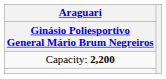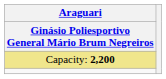(80, 59) no background -> (80, 59) khaki background
